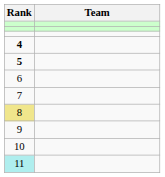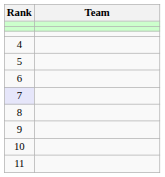(19, 44) bold -> (19, 44) normal
(19, 61) bold -> (19, 61) normal
(19, 95) no background -> (19, 95) lavender background
(19, 112) khaki background -> (19, 112) no background
(19, 163) paleturquoise background -> (19, 163) no background
